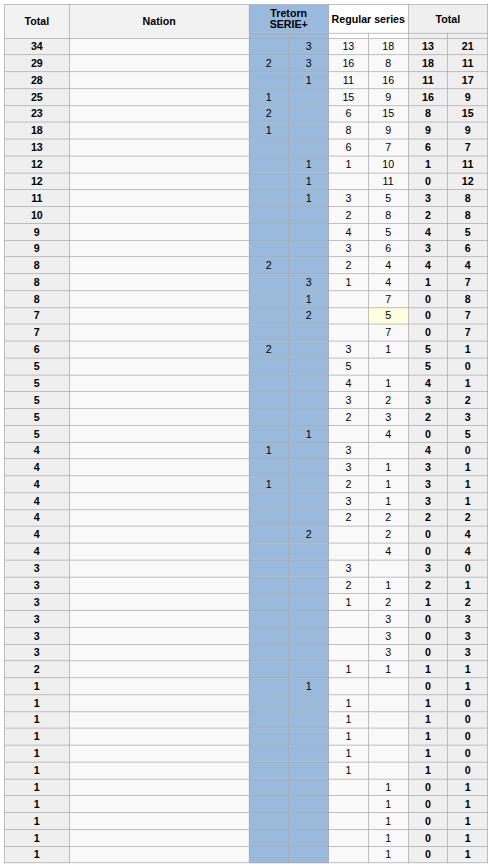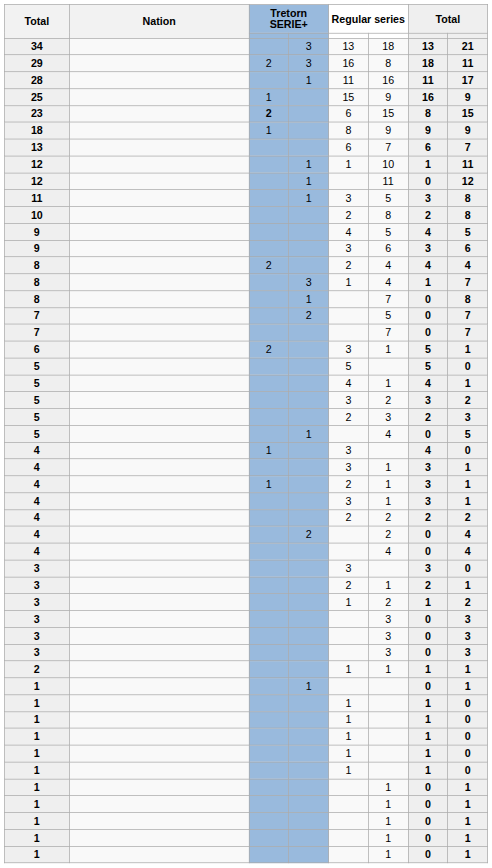(269, 114) normal -> (269, 114) bold
(388, 316) lightyellow background -> (388, 316) no background
